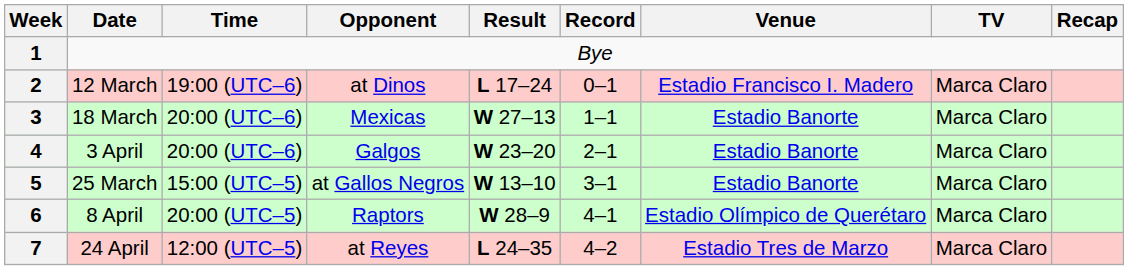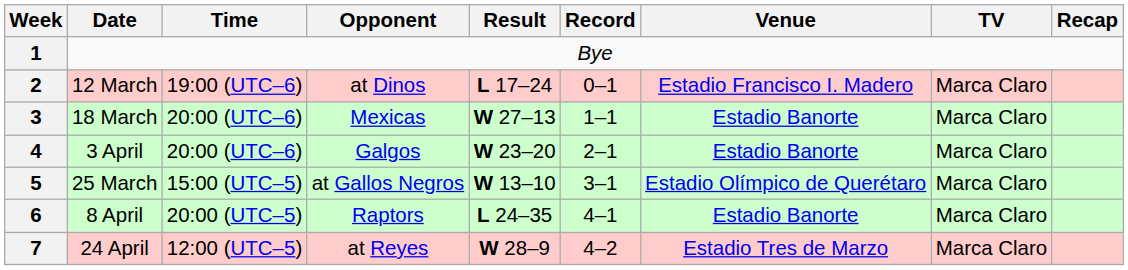(786, 183) Estadio Banorte -> (786, 183) Estadio Olímpico de Querétaro
(515, 215) W 28–9 -> (515, 215) L 24–35
(786, 215) Estadio Olímpico de Querétaro -> (786, 215) Estadio Banorte
(515, 248) L 24–35 -> (515, 248) W 28–9
